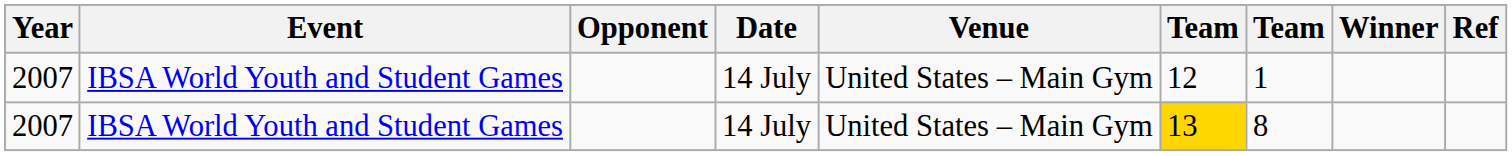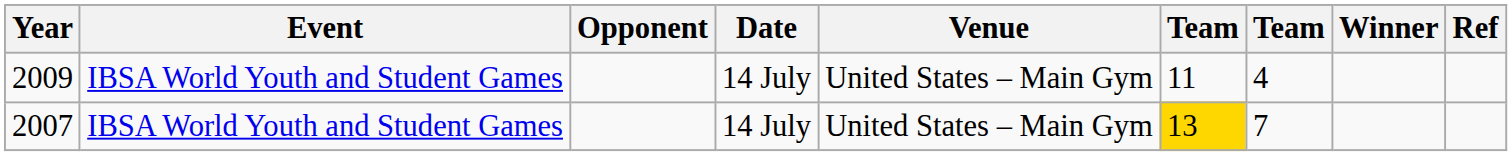(43, 77) 2007 -> (43, 77) 2009
(1182, 77) 12 -> (1182, 77) 11
(1261, 77) 1 -> (1261, 77) 4
(1261, 125) 8 -> (1261, 125) 7
